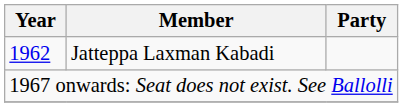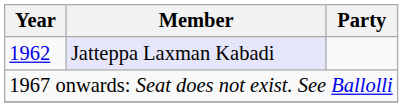(173, 53) no background -> (173, 53) lavender background
